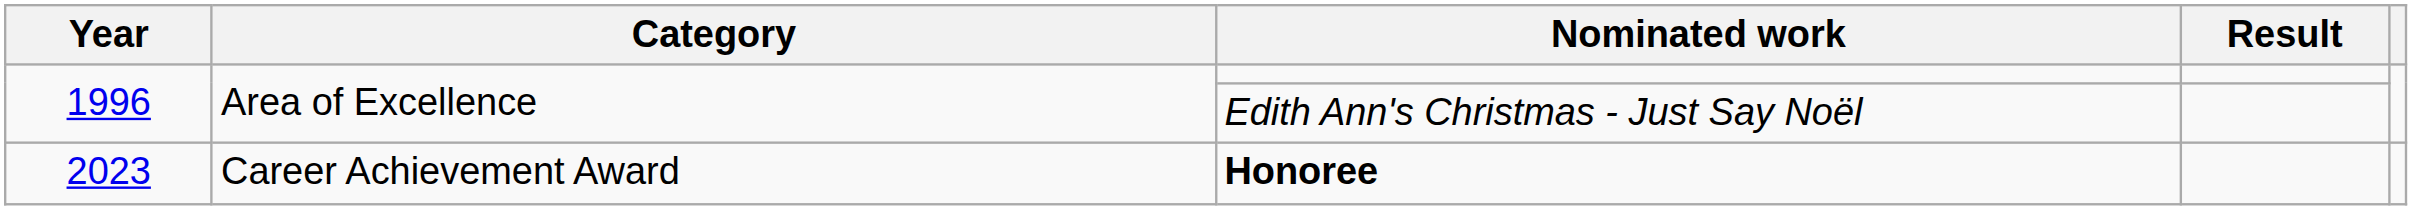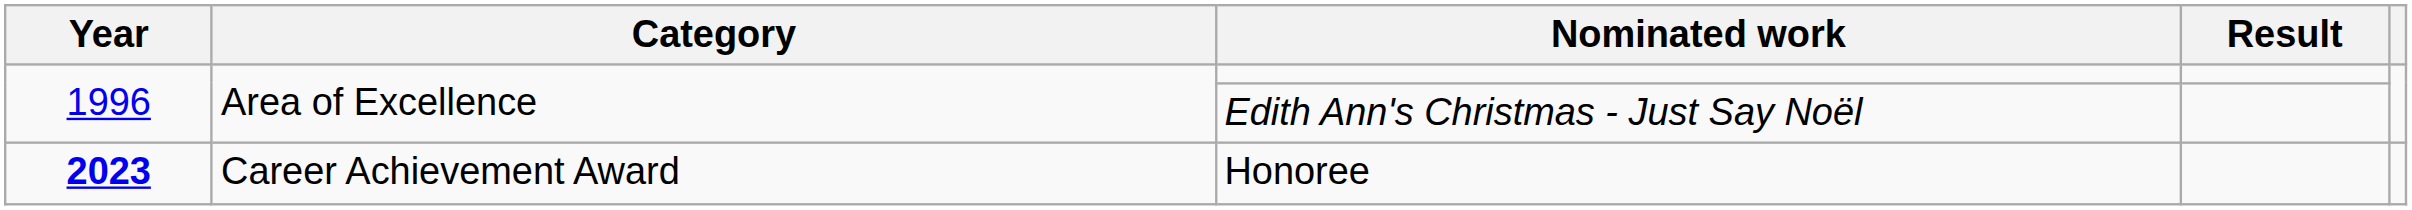(109, 172) normal -> (109, 172) bold
(1301, 172) bold -> (1297, 172) normal
